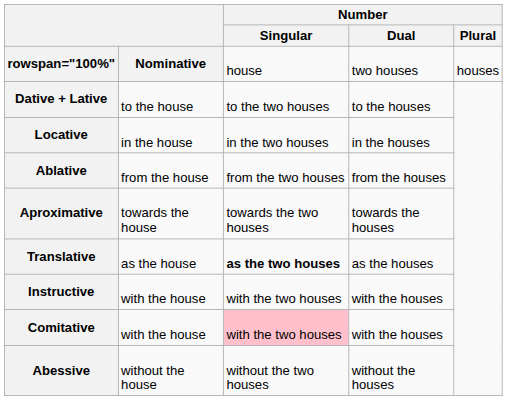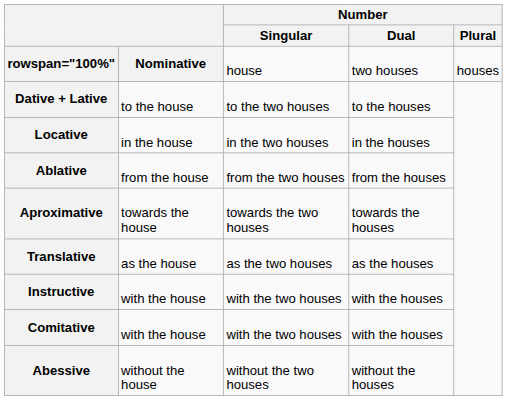(283, 263) bold -> (279, 263) normal
(284, 335) pink background -> (284, 335) no background
